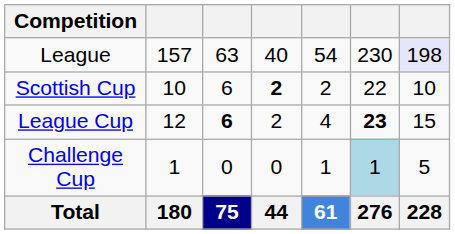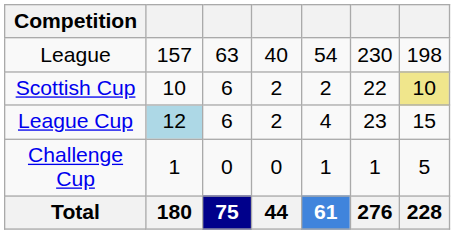(424, 54) lavender background -> (424, 54) no background
(276, 88) bold -> (276, 88) normal
(424, 88) no background -> (424, 88) khaki background
(174, 121) no background -> (174, 121) lightblue background
(227, 121) bold -> (227, 121) normal
(375, 121) bold -> (375, 121) normal
(375, 167) lightblue background -> (375, 167) no background
